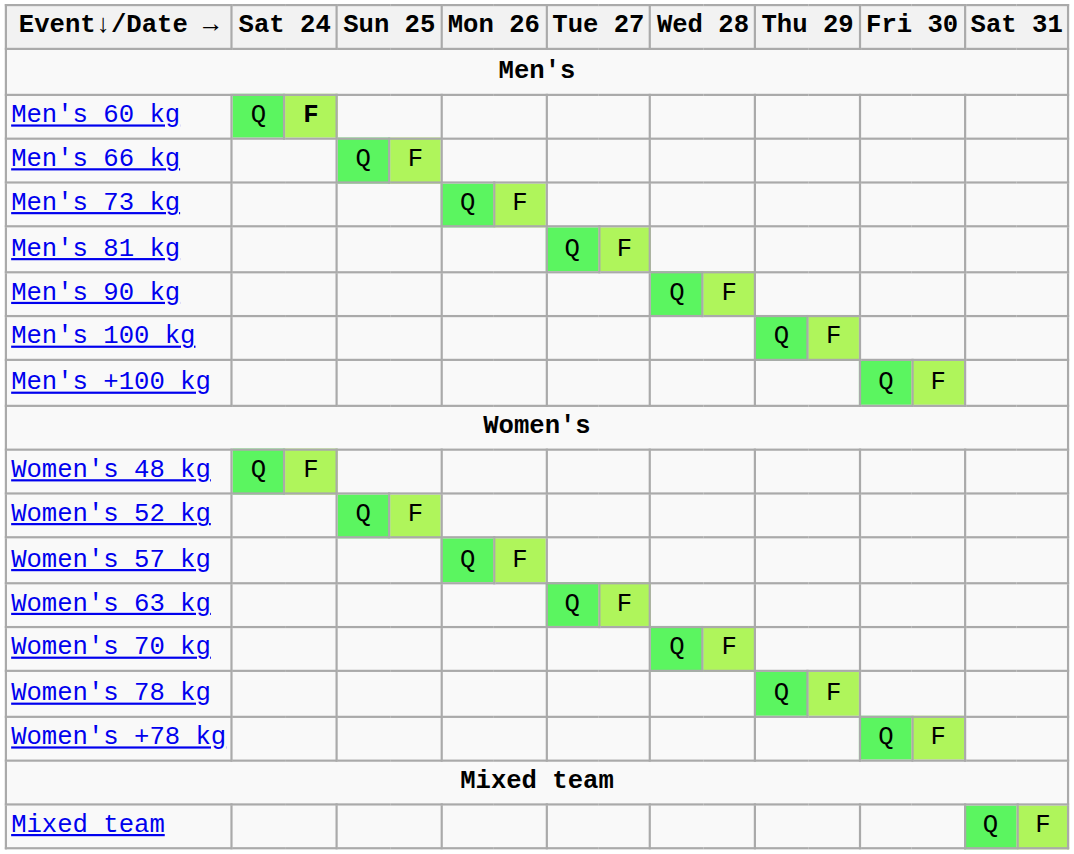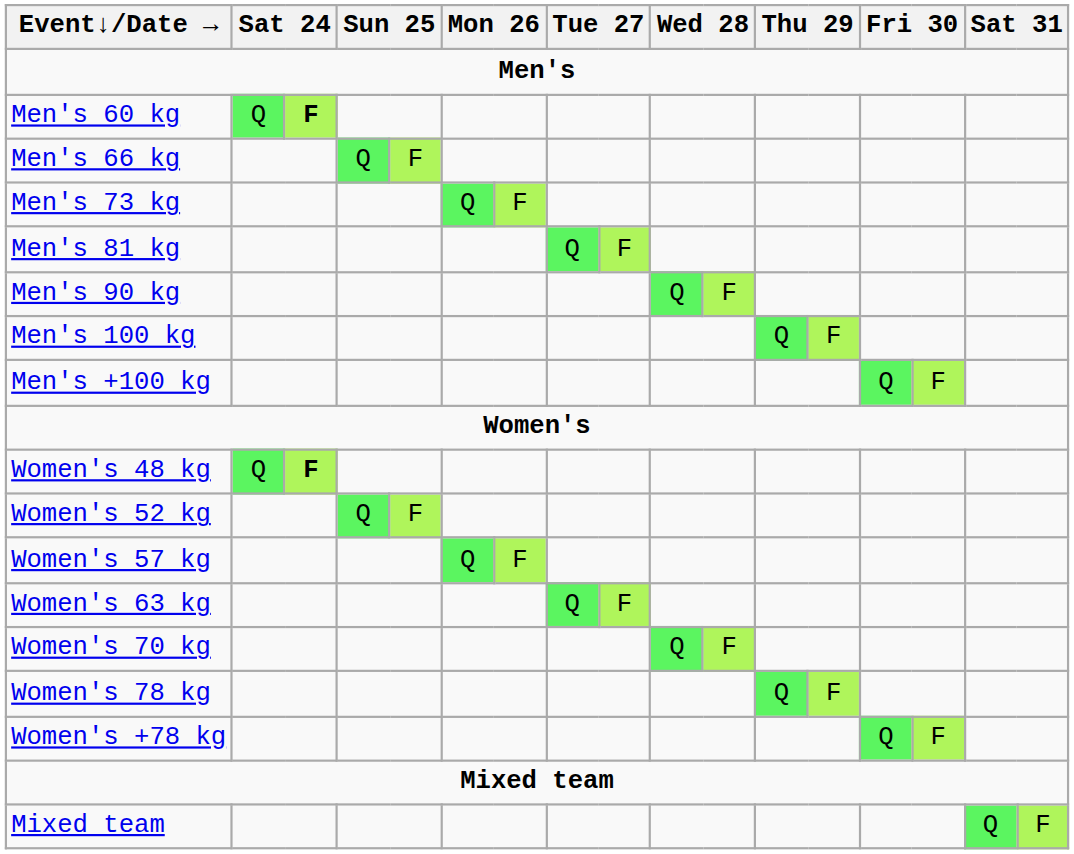(311, 471) normal -> (311, 471) bold
